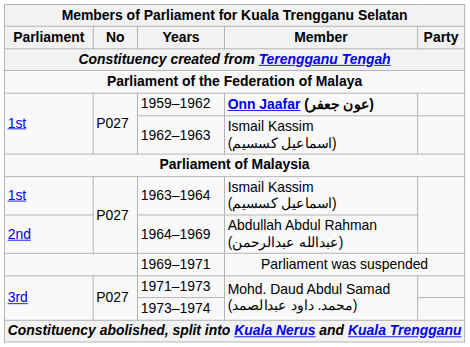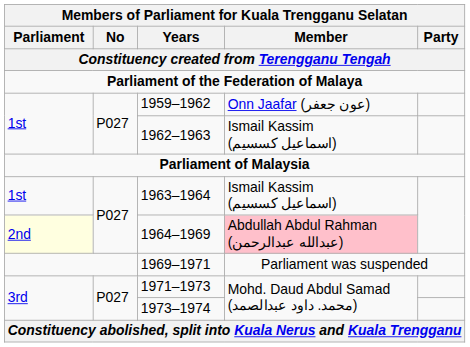(301, 104) bold -> (299, 104) normal
(19, 234) no background -> (19, 234) lightyellow background
(302, 234) no background -> (302, 234) pink background
